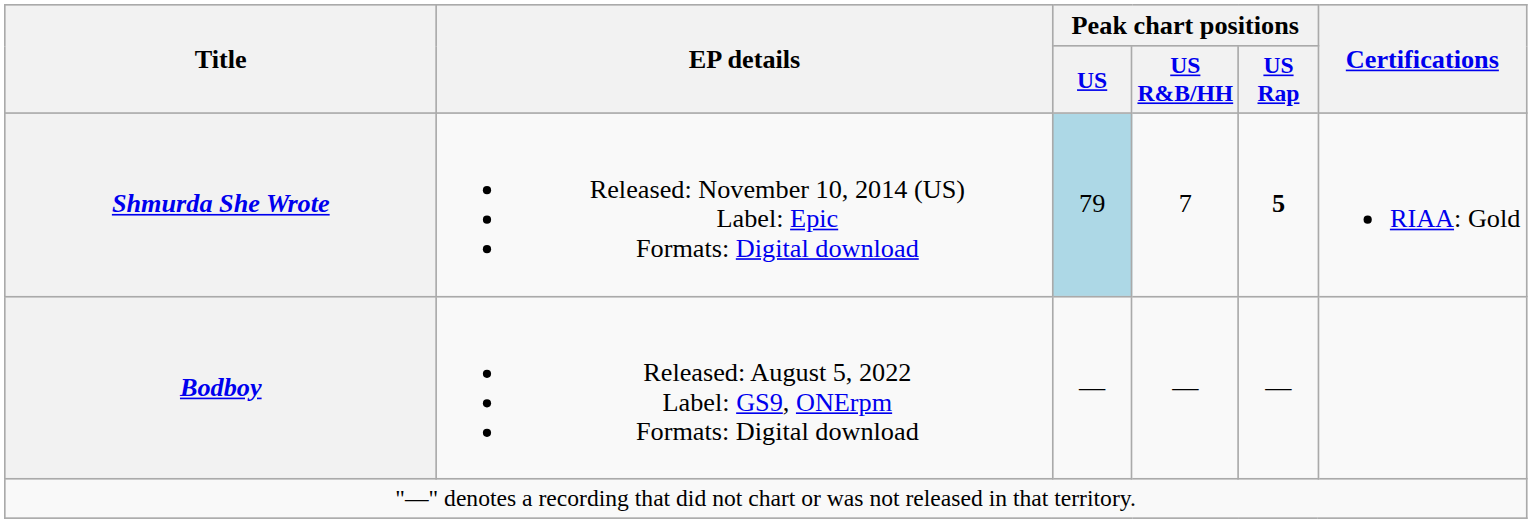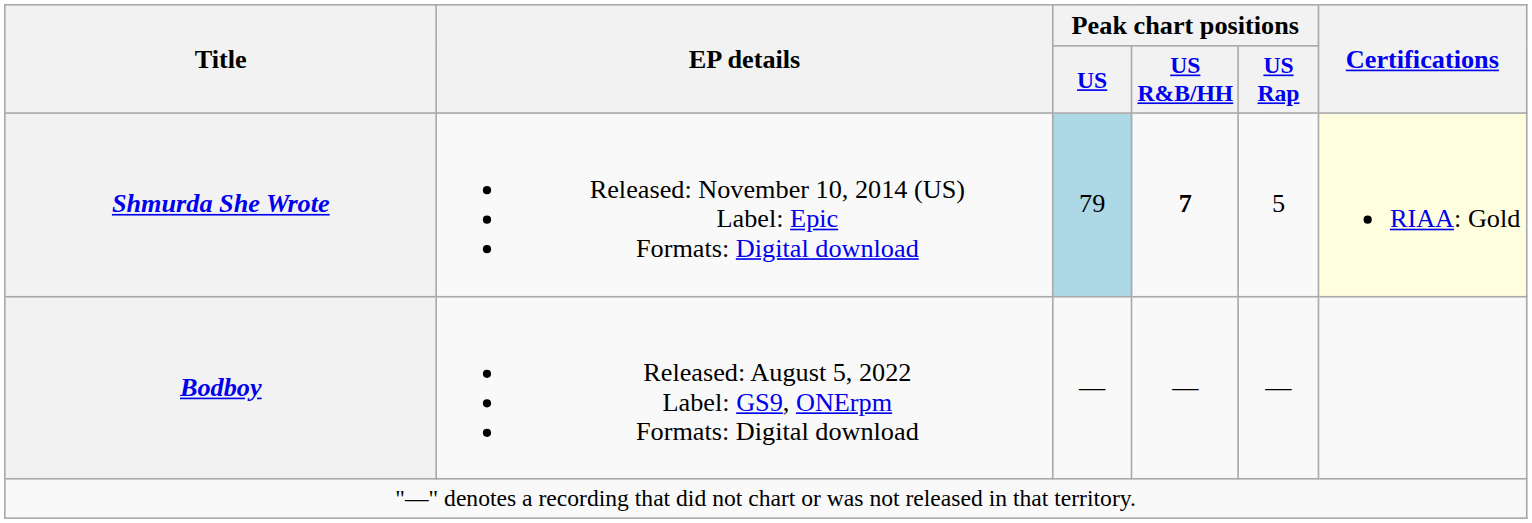(1185, 204) normal -> (1185, 204) bold
(1278, 204) bold -> (1278, 204) normal
(1422, 219) no background -> (1422, 219) lightyellow background
